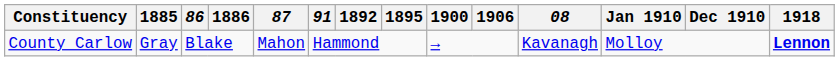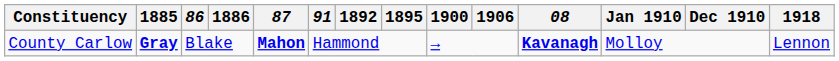(159, 43) normal -> (159, 43) bold
(281, 43) normal -> (281, 43) bold
(560, 43) normal -> (560, 43) bold
(801, 43) bold -> (801, 43) normal
